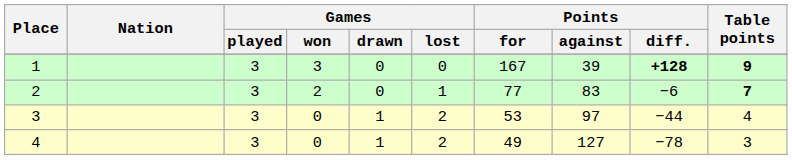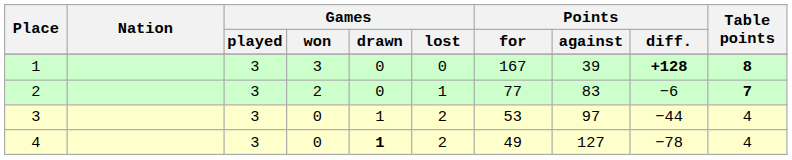(747, 67) 9 -> (747, 67) 8
(380, 142) normal -> (380, 142) bold
(747, 142) 3 -> (747, 142) 4
